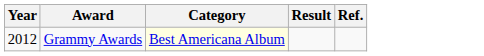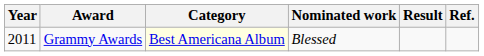+ column: (344, 16)
(22, 39) 2012 -> (22, 39) 2011
